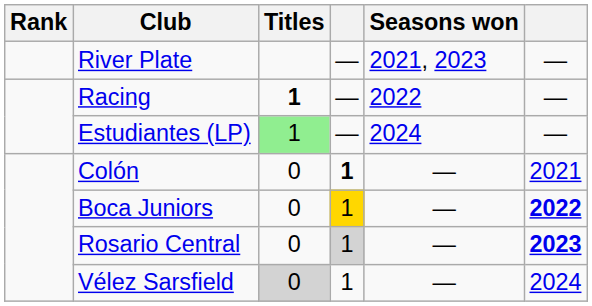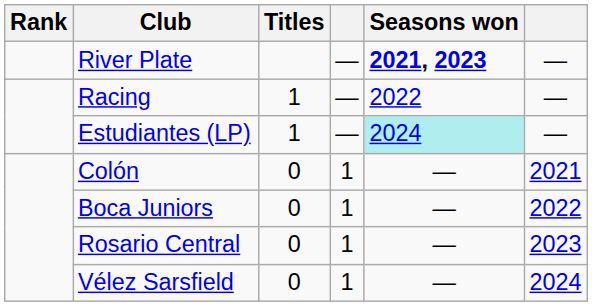(428, 60) normal -> (428, 60) bold
(294, 97) bold -> (294, 97) normal
(294, 134) lightgreen background -> (294, 134) no background
(395, 134) no background -> (395, 134) paleturquoise background
(347, 171) bold -> (347, 171) normal
(347, 208) gold background -> (347, 208) no background
(555, 208) bold -> (555, 208) normal
(347, 245) lightgrey background -> (347, 245) no background
(555, 245) bold -> (555, 245) normal
(294, 282) lightgrey background -> (294, 282) no background
